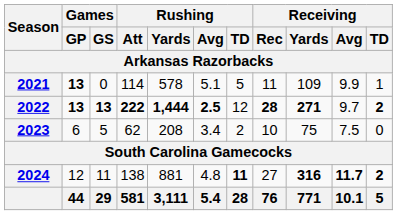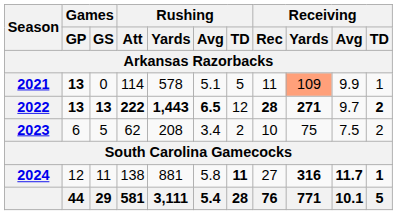(309, 84) no background -> (309, 84) lightsalmon background
(171, 107) 1,444 -> (171, 107) 1,443
(210, 107) 2.5 -> (210, 107) 6.5
(379, 130) 0 -> (379, 130) 2
(210, 175) 4.8 -> (210, 175) 5.8
(379, 175) 2 -> (379, 175) 1
